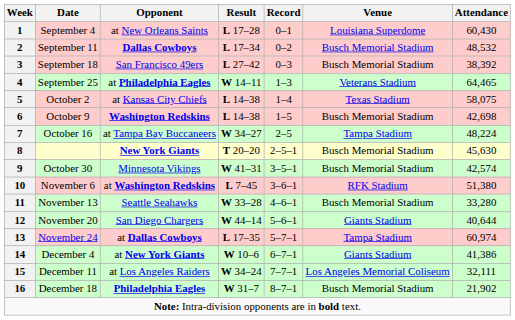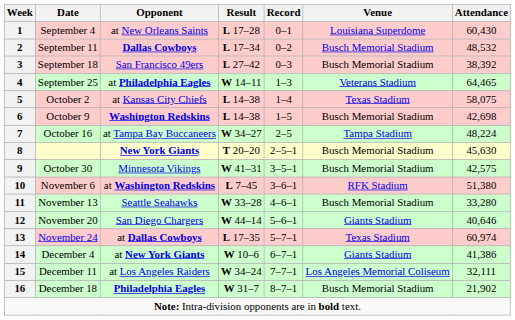(481, 168) 42,574 -> (481, 168) 42,575
(481, 220) 40,644 -> (481, 220) 40,646
(378, 237) Tampa Stadium -> (378, 237) Texas Stadium
